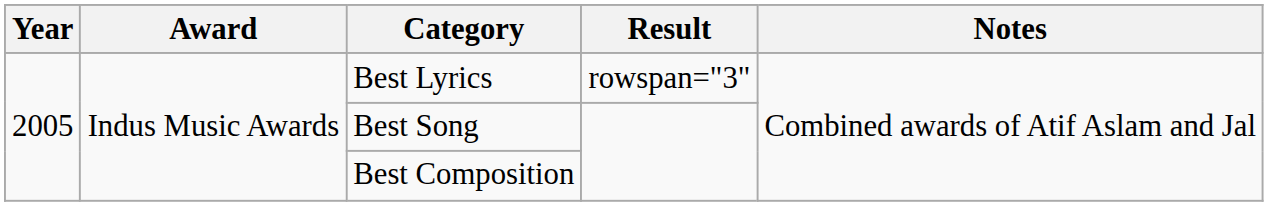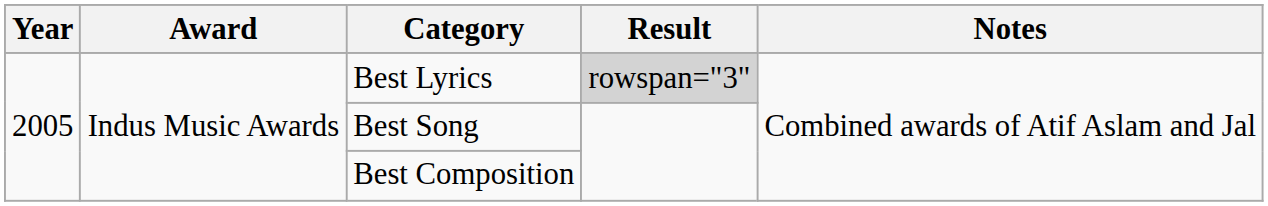(669, 77) no background -> (669, 77) lightgrey background
